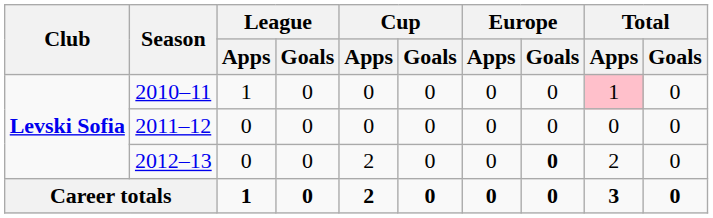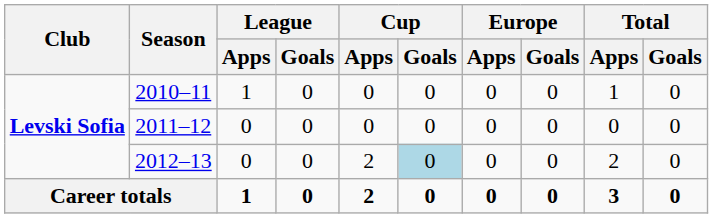(614, 91) pink background -> (614, 91) no background
(430, 160) no background -> (430, 160) lightblue background
(553, 160) bold -> (553, 160) normal
